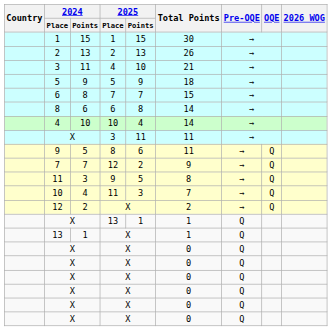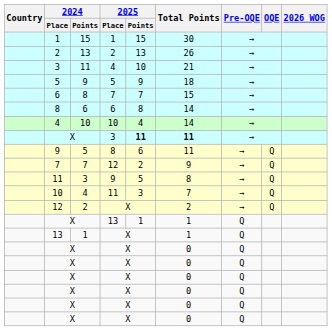(141, 137) normal -> (141, 137) bold
(189, 137) normal -> (189, 137) bold
